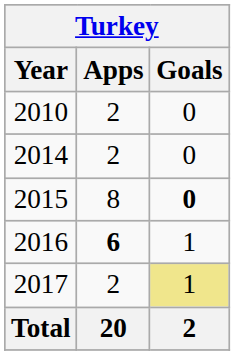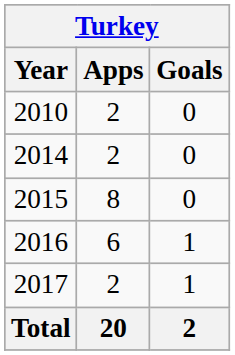(189, 198) bold -> (189, 198) normal
(113, 241) bold -> (113, 241) normal
(189, 284) khaki background -> (189, 284) no background
